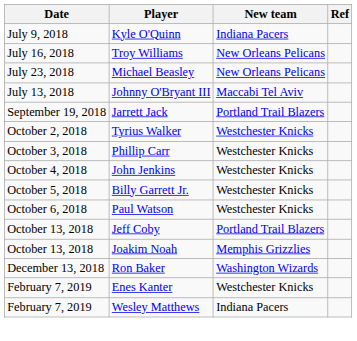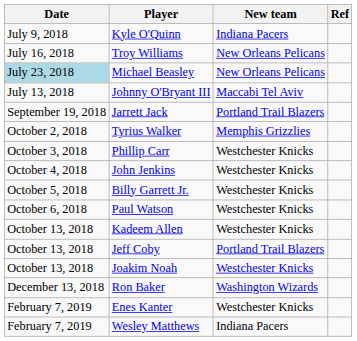(41, 72) no background -> (41, 72) lightblue background
(265, 131) Westchester Knicks -> (263, 131) Memphis Grizzlies
+ row: (147, 229)
(263, 248) Memphis Grizzlies -> (265, 268) Westchester Knicks
